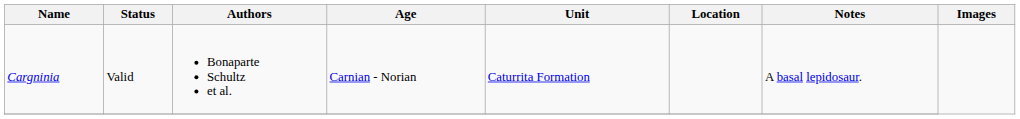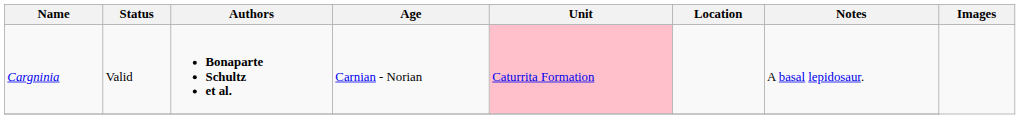(249, 76) normal -> (252, 76) bold
(539, 76) no background -> (543, 76) pink background
